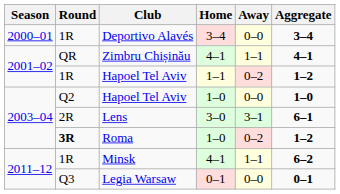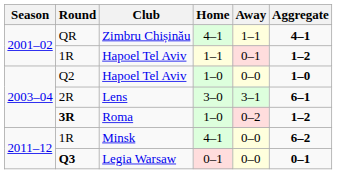- row: (148, 35)
(254, 76) 0–2 -> (251, 55) 0–1
(254, 158) 1–1 -> (251, 138) 0–0
(67, 179) normal -> (67, 158) bold
